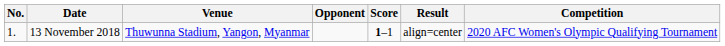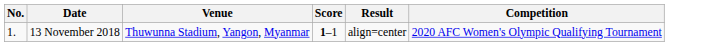- column: (340, 13)
